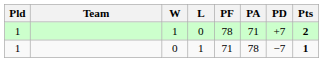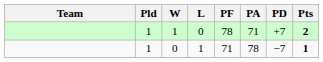columns swapped: (96, 13) <-> (17, 13)
